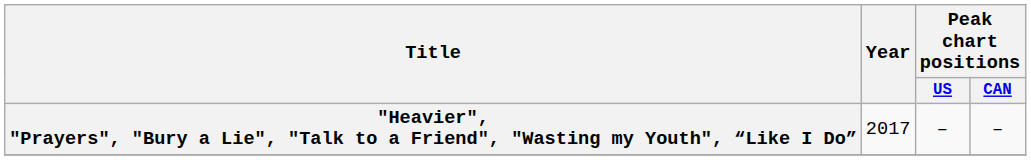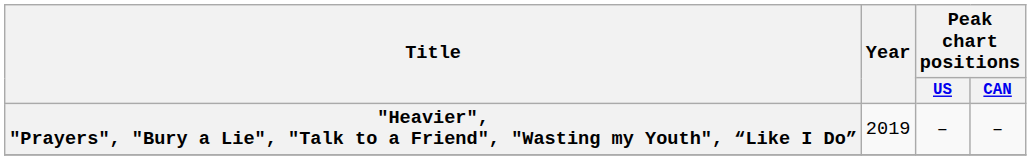(888, 129) 2017 -> (888, 129) 2019
